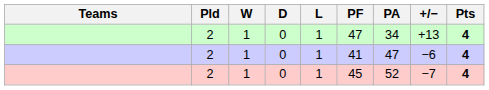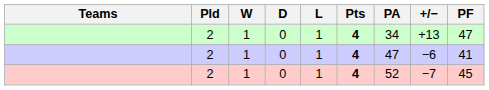columns swapped: (355, 14) <-> (466, 14)
